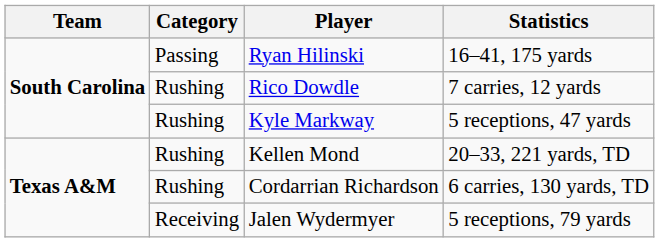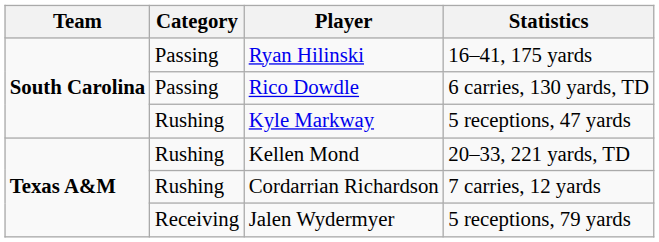(189, 87) Rushing -> (187, 87) Passing
(525, 87) 7 carries, 12 yards -> (549, 87) 6 carries, 130 yards, TD
(549, 186) 6 carries, 130 yards, TD -> (525, 186) 7 carries, 12 yards
